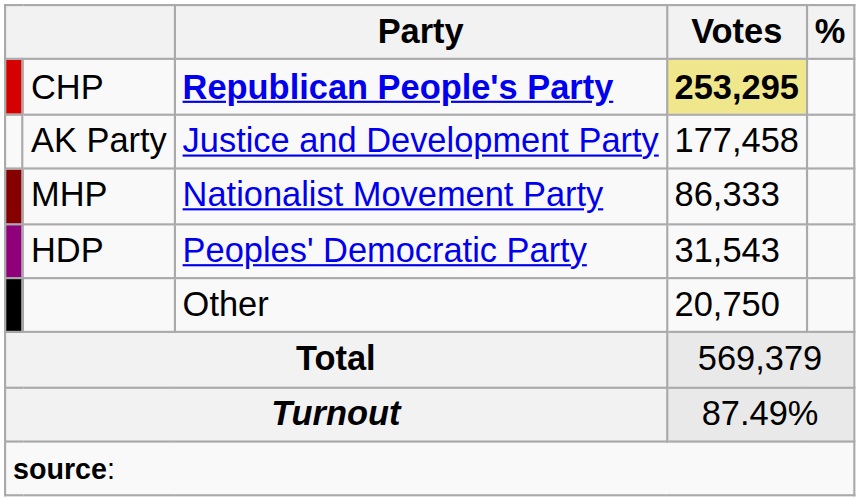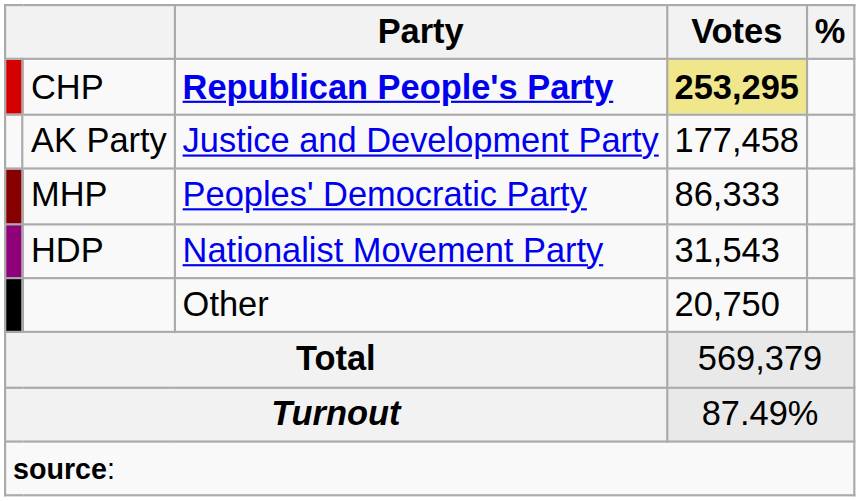(393, 195) Nationalist Movement Party -> (385, 195) Peoples' Democratic Party
(385, 250) Peoples' Democratic Party -> (393, 250) Nationalist Movement Party
